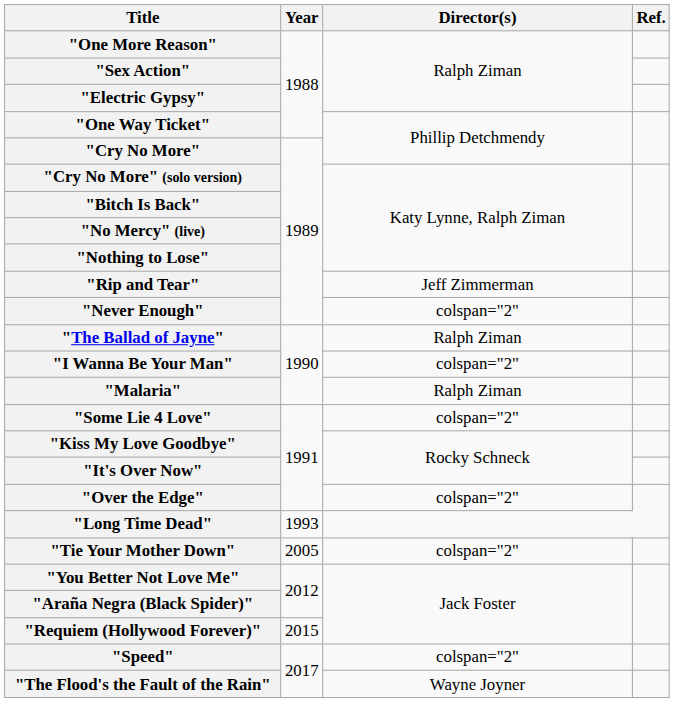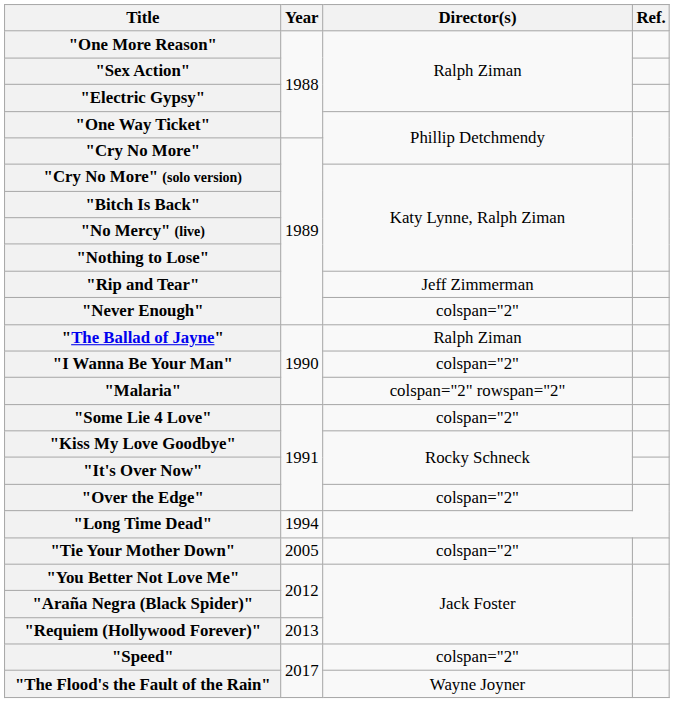(477, 390) Ralph Ziman -> (477, 390) colspan="2" rowspan="2"
(302, 524) 1993 -> (302, 524) 1994
(302, 630) 2015 -> (302, 630) 2013
